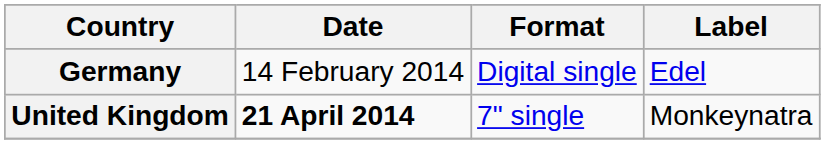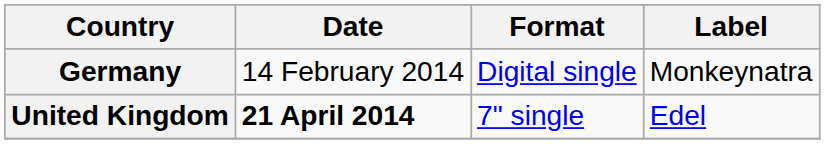(678, 71) Edel -> (731, 71) Monkeynatra
(731, 116) Monkeynatra -> (678, 116) Edel
